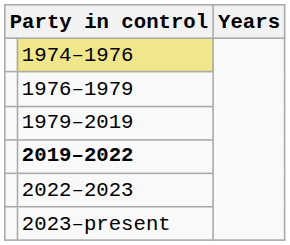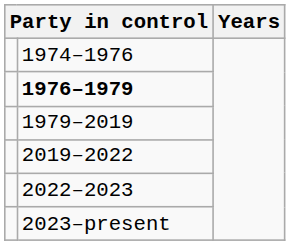(78, 55) khaki background -> (78, 55) no background
(78, 89) normal -> (78, 89) bold
(78, 156) bold -> (78, 156) normal
